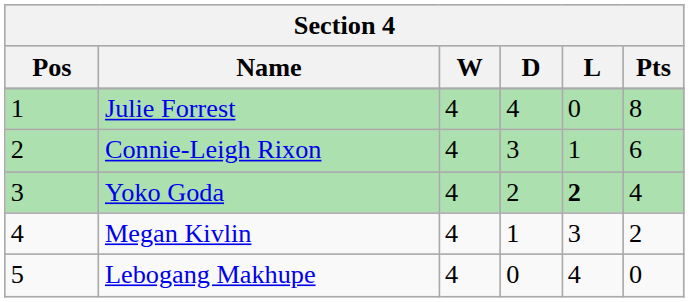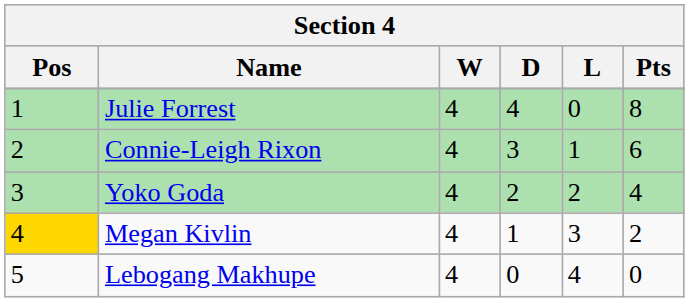(574, 191) bold -> (574, 191) normal
(17, 233) no background -> (17, 233) gold background
